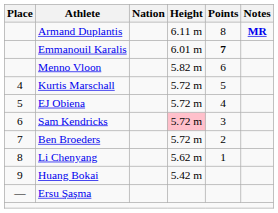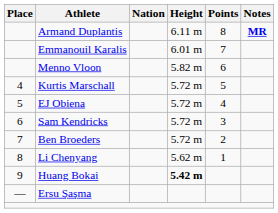(223, 49) bold -> (223, 49) normal
(186, 121) pink background -> (186, 121) no background
(186, 175) normal -> (186, 175) bold
